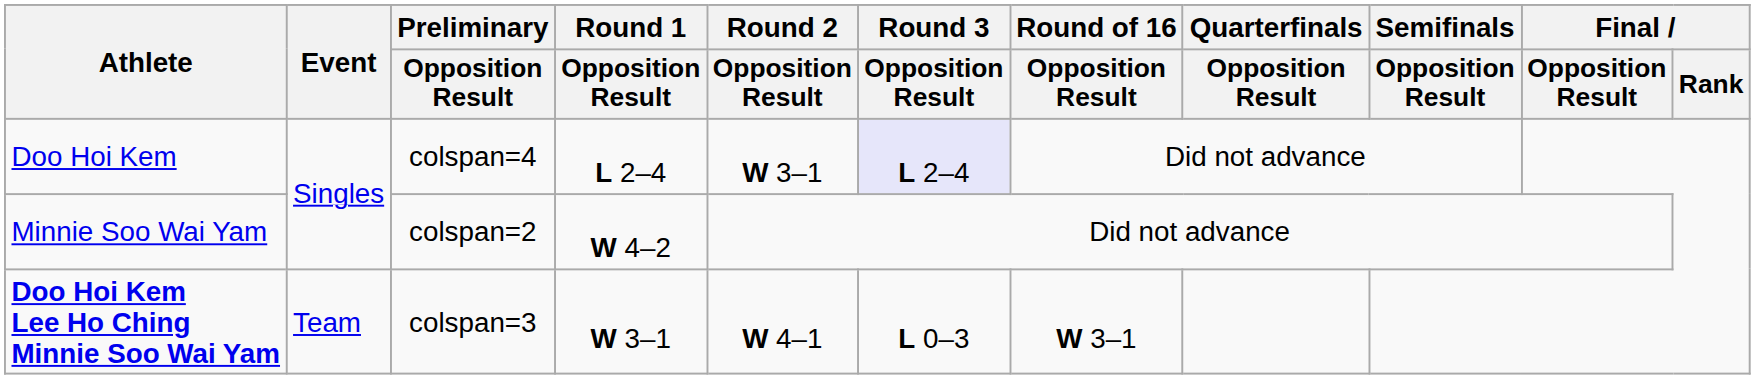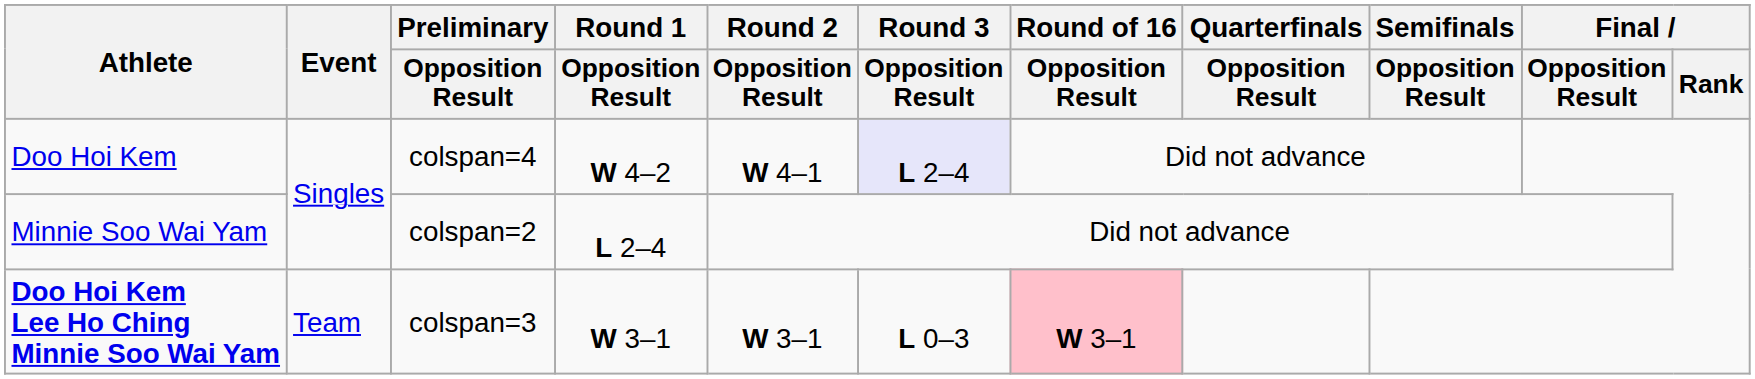(631, 172) L 2–4 -> (631, 172) W 4–2
(782, 172) W 3–1 -> (782, 172) W 4–1
(631, 247) W 4–2 -> (631, 247) L 2–4
(782, 337) W 4–1 -> (782, 337) W 3–1
(1096, 337) no background -> (1096, 337) pink background
